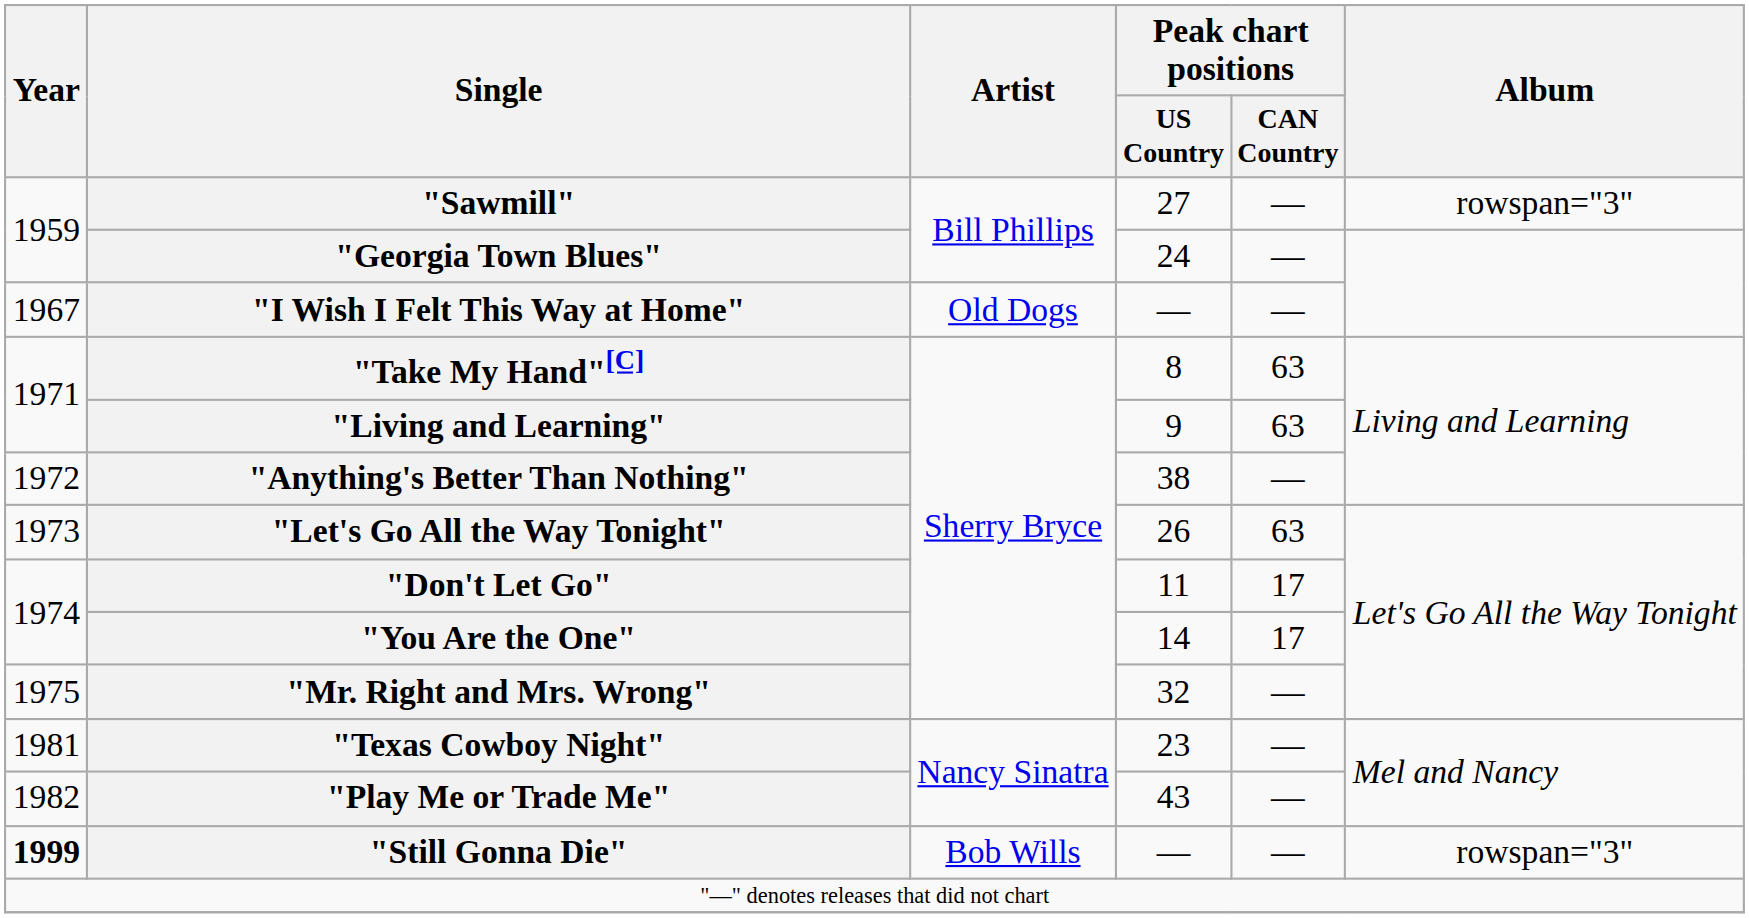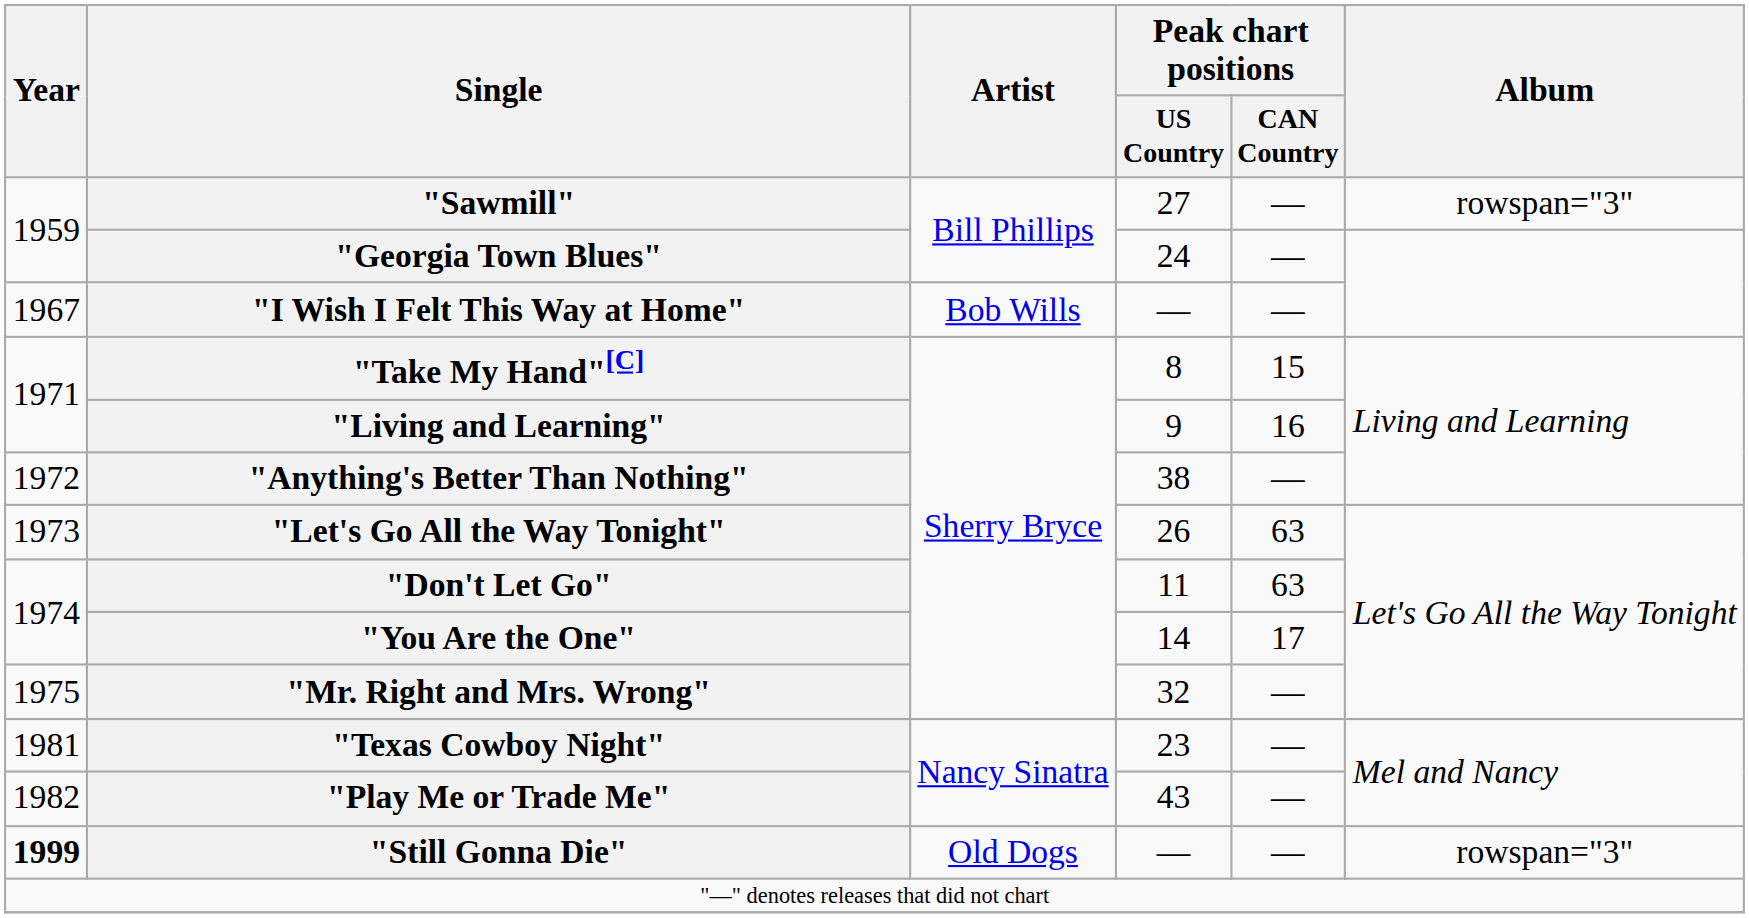(1013, 309) Old Dogs -> (1013, 309) Bob Wills
(1288, 367) 63 -> (1288, 367) 15
(1288, 424) 63 -> (1288, 424) 16
(1288, 584) 17 -> (1288, 584) 63
(1013, 851) Bob Wills -> (1013, 851) Old Dogs
